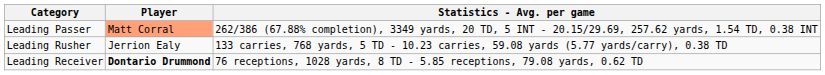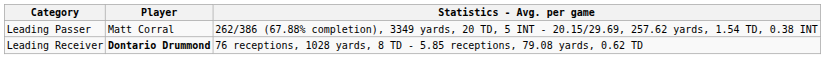(141, 29) lightsalmon background -> (141, 29) no background
- row: (49, 45)
